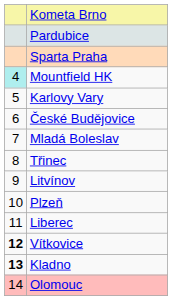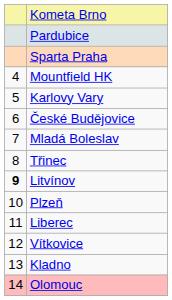(16, 77) paleturquoise background -> (16, 77) no background
(16, 181) normal -> (16, 181) bold
(16, 243) bold -> (16, 243) normal
(16, 264) bold -> (16, 264) normal
